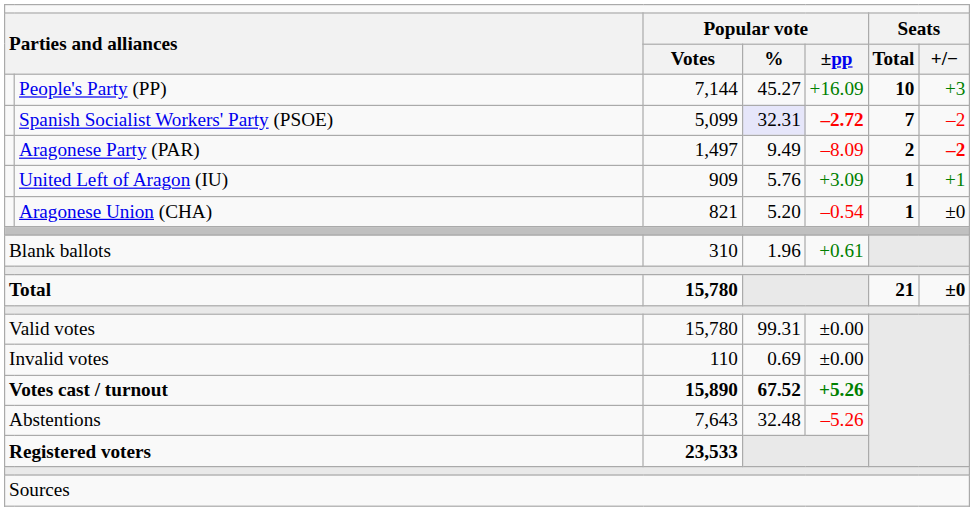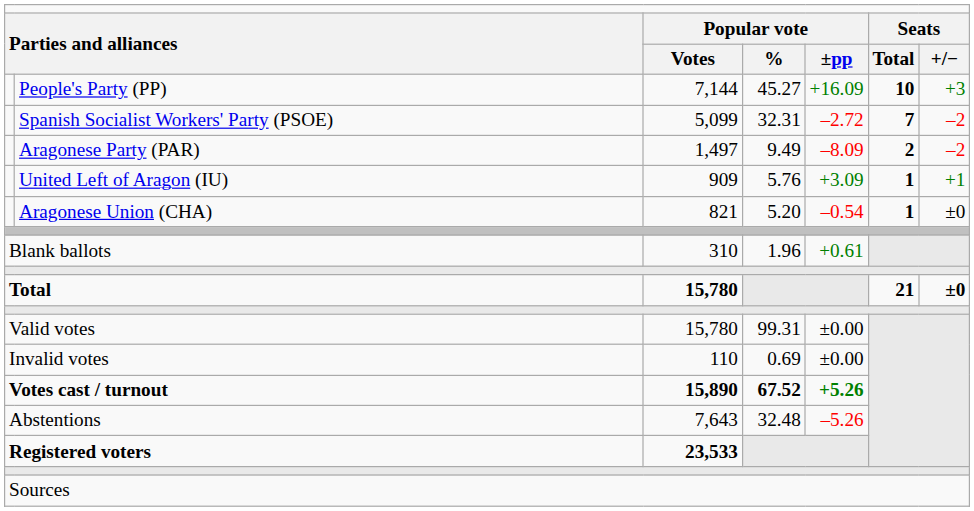(779, 119) lavender background -> (779, 119) no background
(842, 119) bold -> (842, 119) normal
(956, 150) bold -> (956, 150) normal
